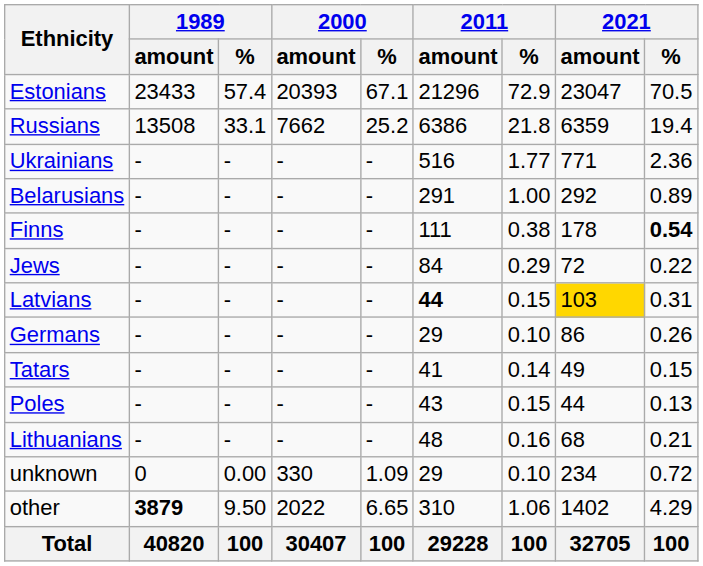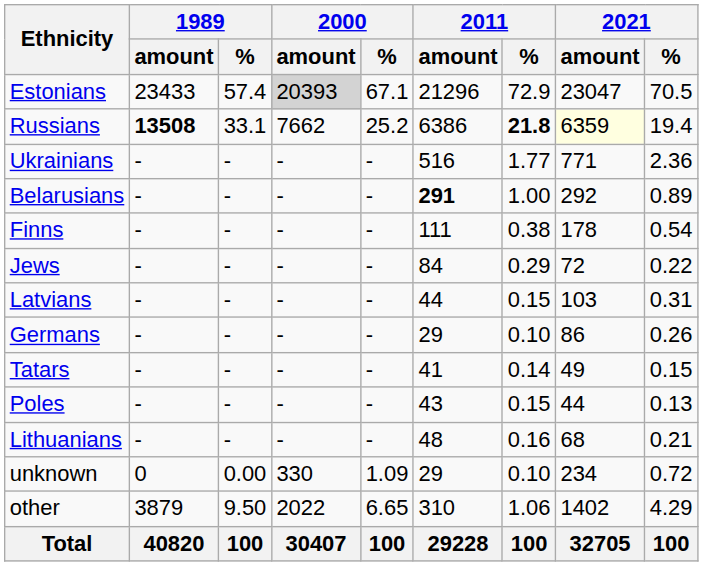(307, 91) no background -> (307, 91) lightgrey background
(165, 126) normal -> (165, 126) bold
(529, 126) normal -> (529, 126) bold
(585, 126) no background -> (585, 126) lightyellow background
(437, 195) normal -> (437, 195) bold
(671, 230) bold -> (671, 230) normal
(431, 299) bold -> (431, 299) normal
(579, 299) gold background -> (579, 299) no background
(159, 508) bold -> (159, 508) normal
